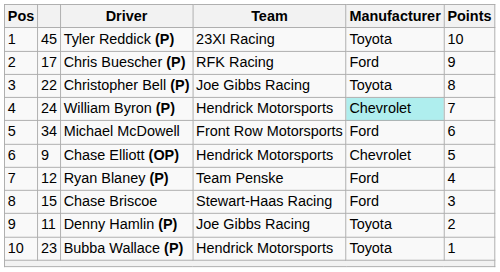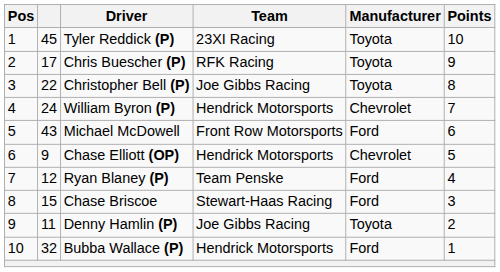(364, 62) Ford -> (371, 62) Toyota
(380, 108) paleturquoise background -> (380, 108) no background
(49, 131) 34 -> (49, 131) 43
(49, 248) 23 -> (49, 248) 32
(371, 248) Toyota -> (364, 248) Ford
